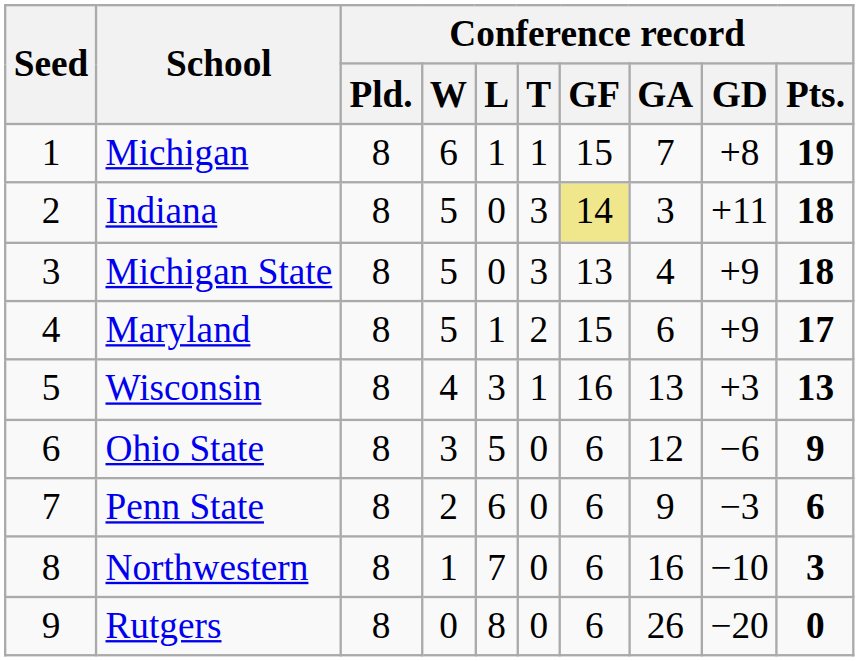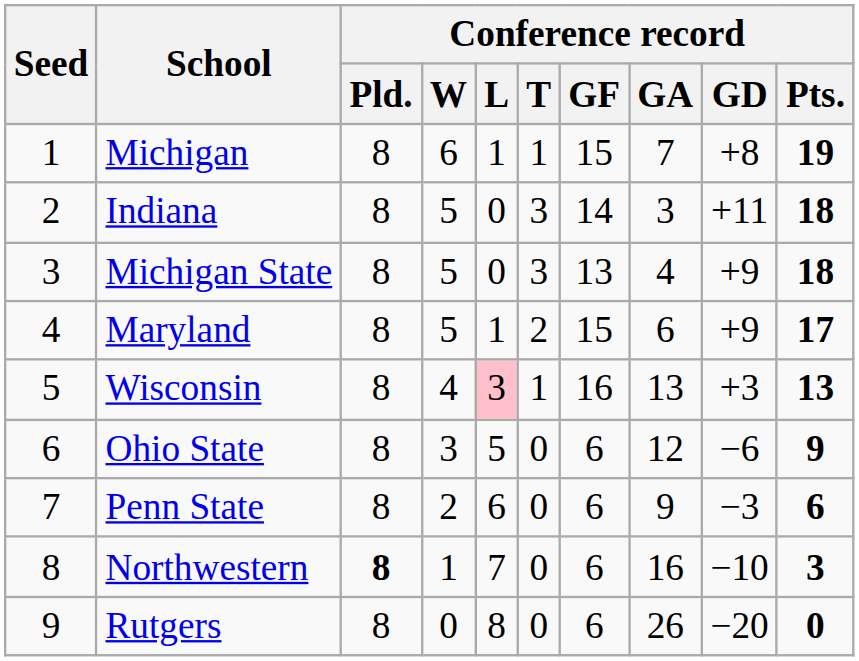(594, 211) khaki background -> (594, 211) no background
(497, 388) no background -> (497, 388) pink background
(381, 566) normal -> (381, 566) bold
